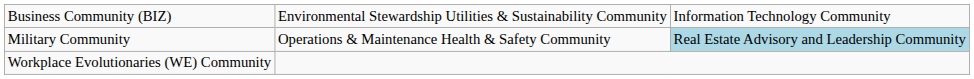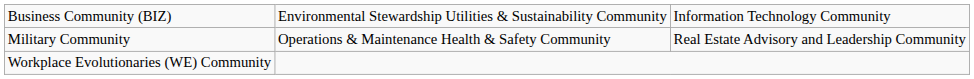(820, 39) lightblue background -> (820, 39) no background
